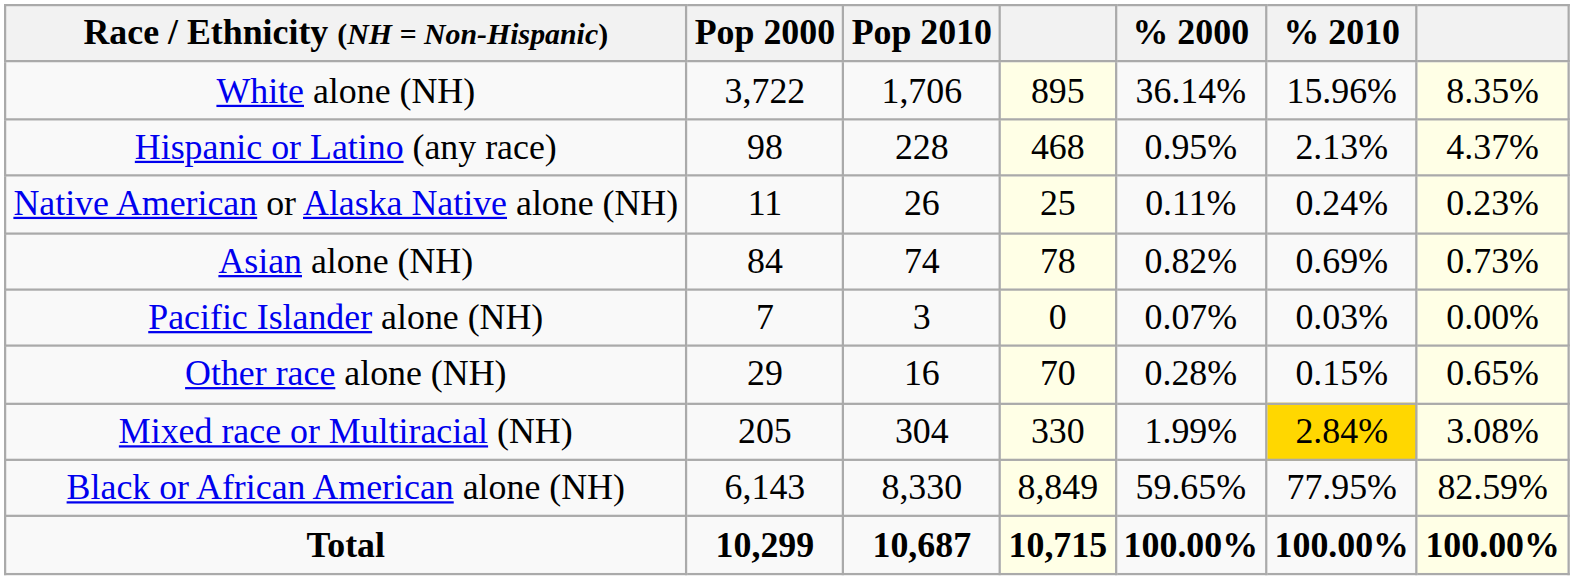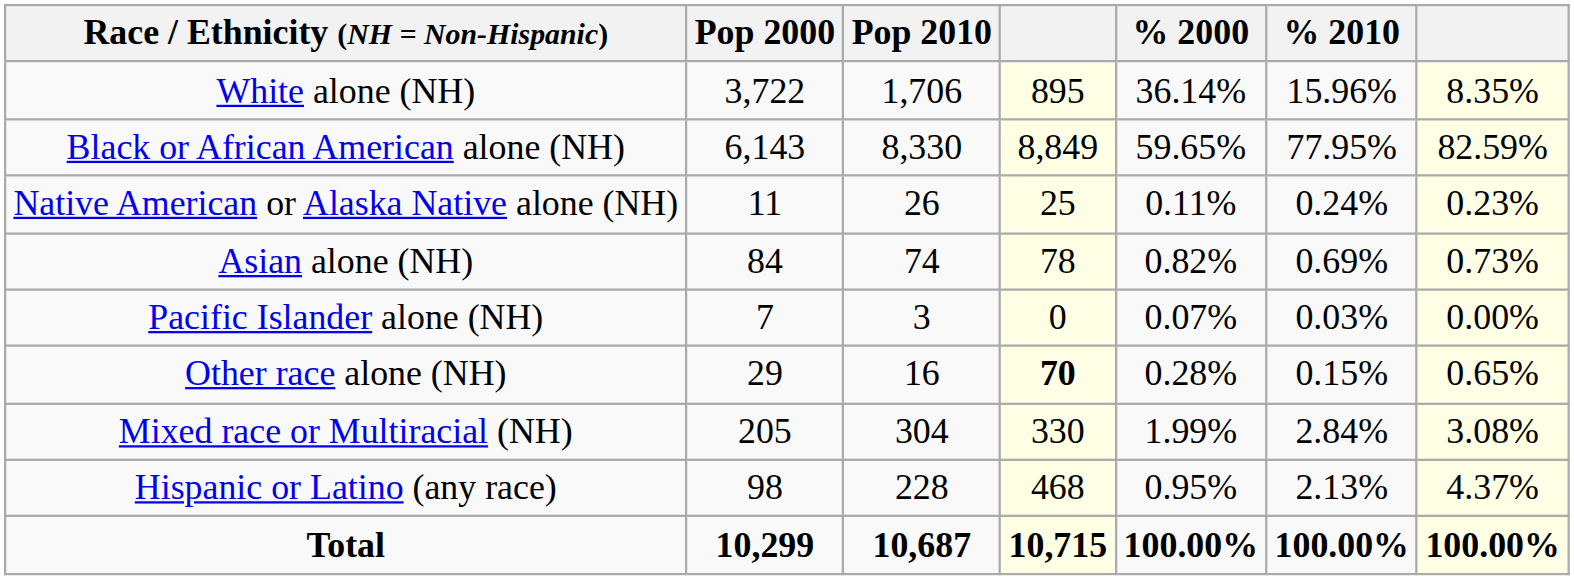rows swapped: (346, 487) <-> (346, 146)
(1058, 373) normal -> (1058, 373) bold
(1342, 430) gold background -> (1342, 430) no background
